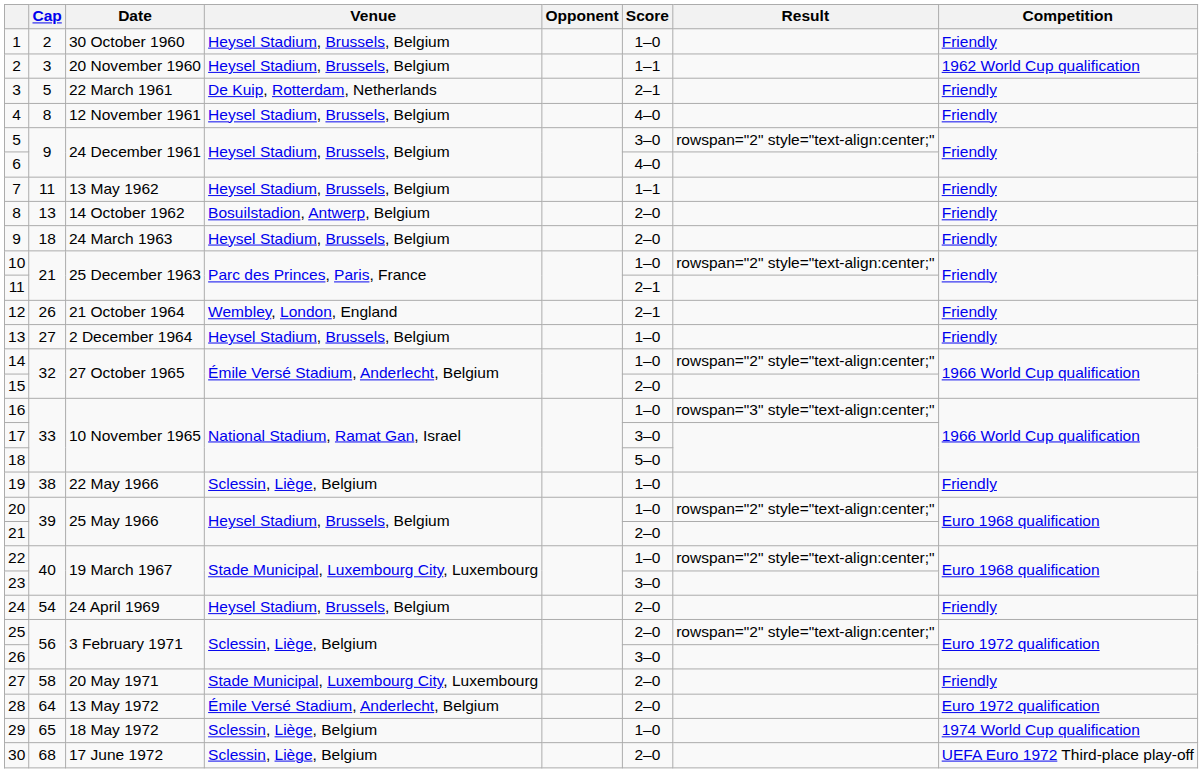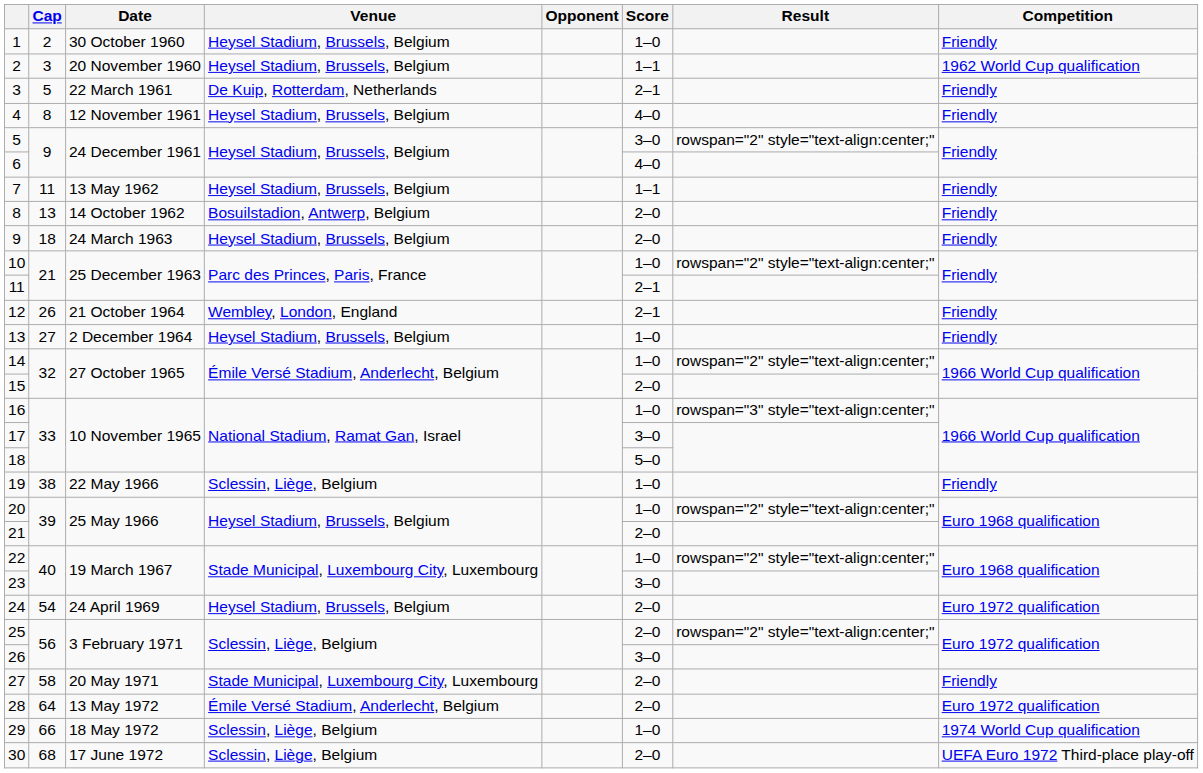(969, 607) Friendly -> (1021, 607) Euro 1972 qualification
(47, 730) 65 -> (47, 730) 66
